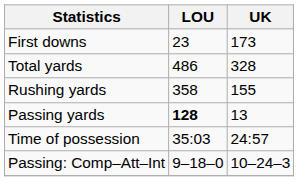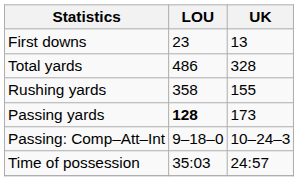(243, 41) 173 -> (239, 41) 13
(239, 114) 13 -> (243, 114) 173
rows swapped: (87, 163) <-> (74, 138)
